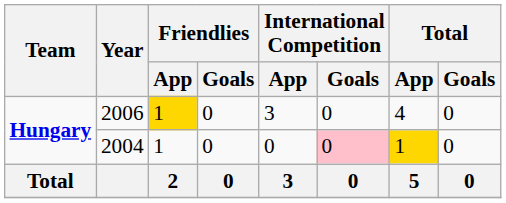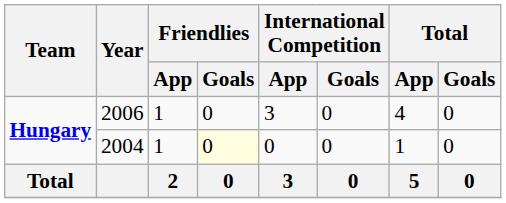(159, 112) gold background -> (159, 112) no background
(208, 146) no background -> (208, 146) lightyellow background
(327, 146) pink background -> (327, 146) no background
(400, 146) gold background -> (400, 146) no background
